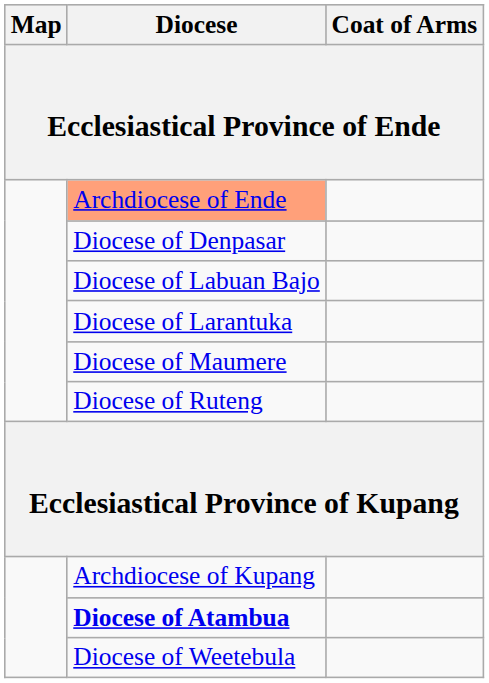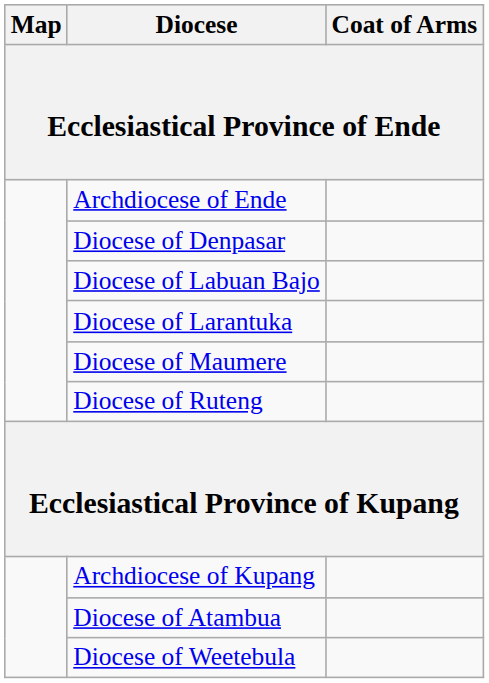(180, 199) lightsalmon background -> (180, 199) no background
(181, 617) bold -> (177, 617) normal
